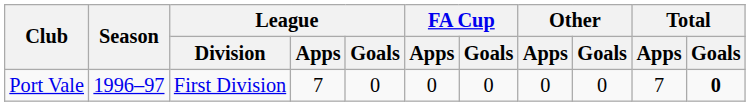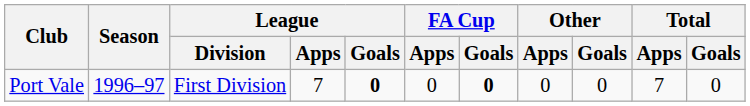(375, 85) normal -> (375, 85) bold
(489, 85) normal -> (489, 85) bold
(716, 85) bold -> (716, 85) normal
